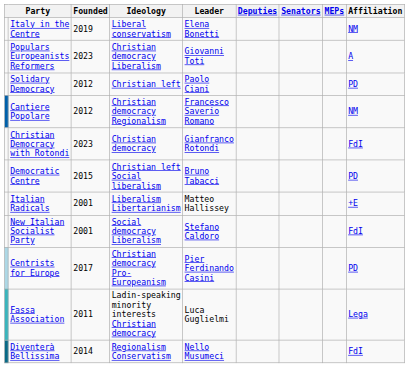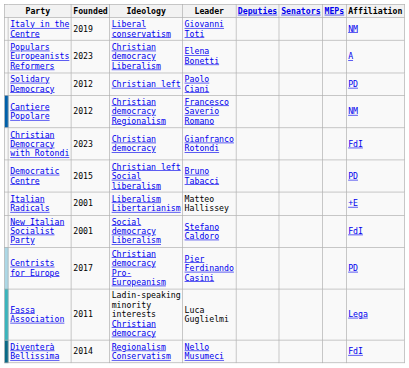(202, 29) Elena Bonetti -> (204, 29) Giovanni Toti
(204, 57) Giovanni Toti -> (202, 57) Elena Bonetti
